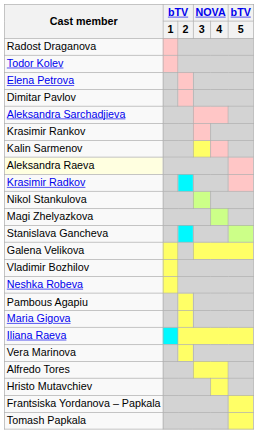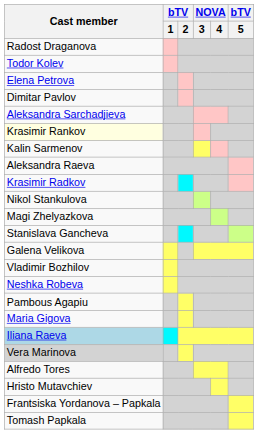(46, 132) no background -> (46, 132) lightyellow background
(51, 166) lightyellow background -> (51, 166) no background
(37, 336) no background -> (37, 336) lightblue background
(41, 353) no background -> (41, 353) lightgrey background
